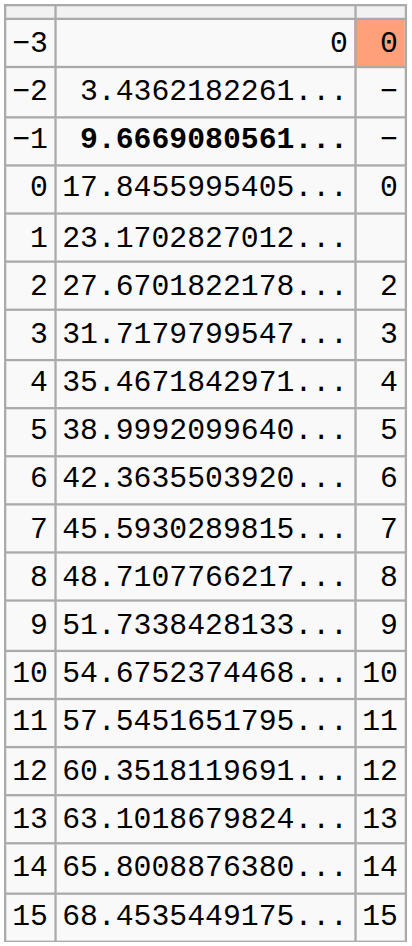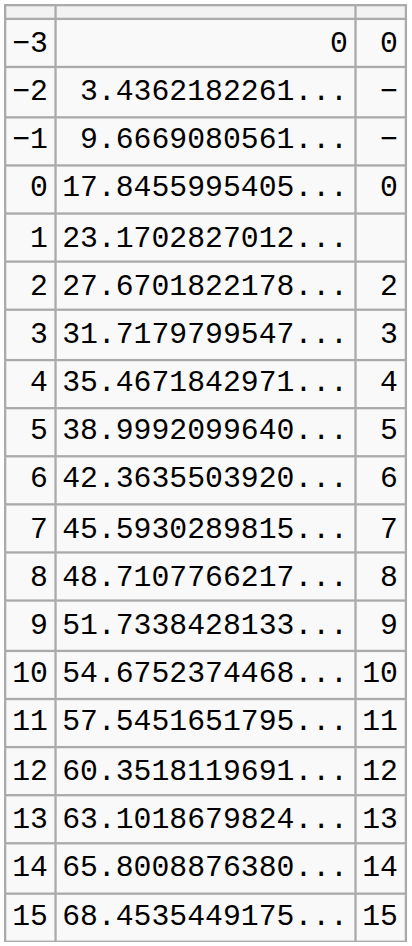(389, 44) lightsalmon background -> (389, 44) no background
(214, 141) bold -> (214, 141) normal
